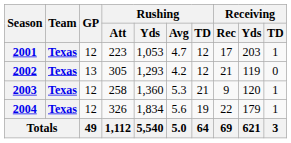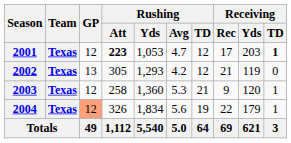(118, 52) normal -> (118, 52) bold
(275, 52) normal -> (275, 52) bold
(91, 109) no background -> (91, 109) lightsalmon background
